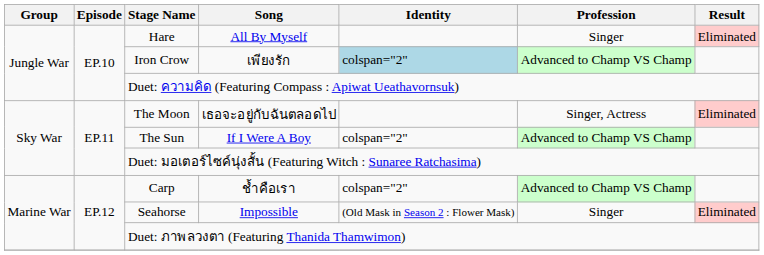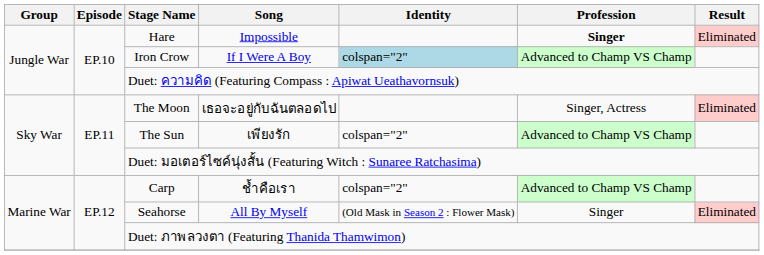(269, 36) All By Myself -> (269, 36) Impossible
(606, 36) normal -> (606, 36) bold
(269, 60) เพียงรัก -> (269, 57) If I Were A Boy
(269, 137) If I Were A Boy -> (269, 135) เพียงรัก
(269, 212) Impossible -> (269, 212) All By Myself
